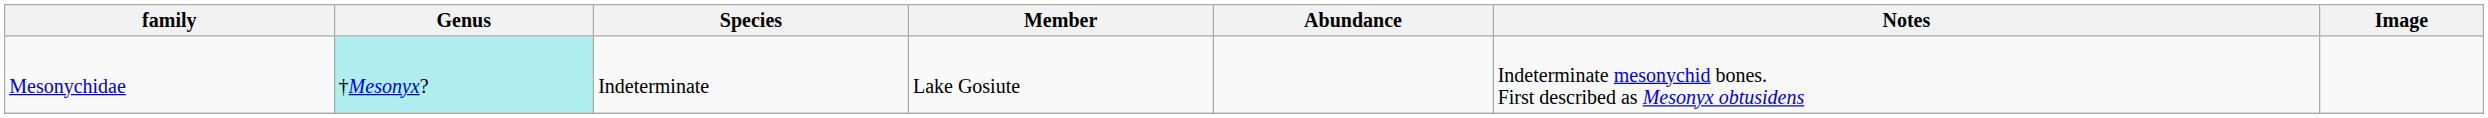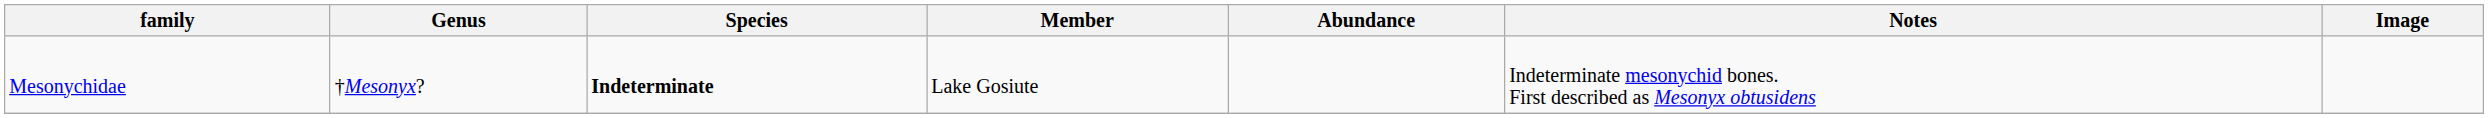(384, 85) paleturquoise background -> (380, 85) no background
(654, 85) normal -> (652, 85) bold
